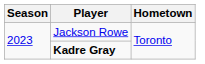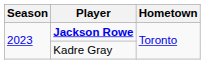(91, 31) normal -> (93, 31) bold
(84, 50) bold -> (83, 50) normal
